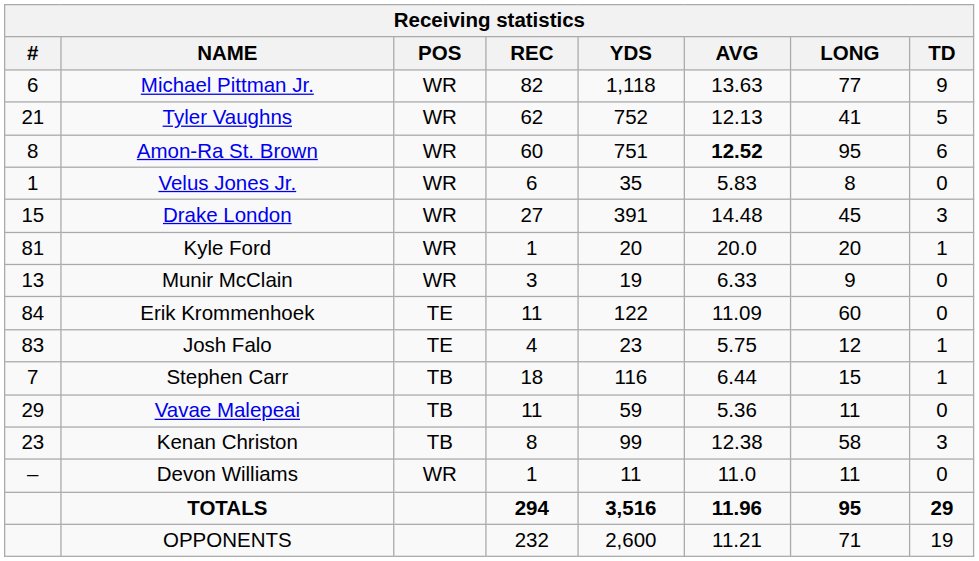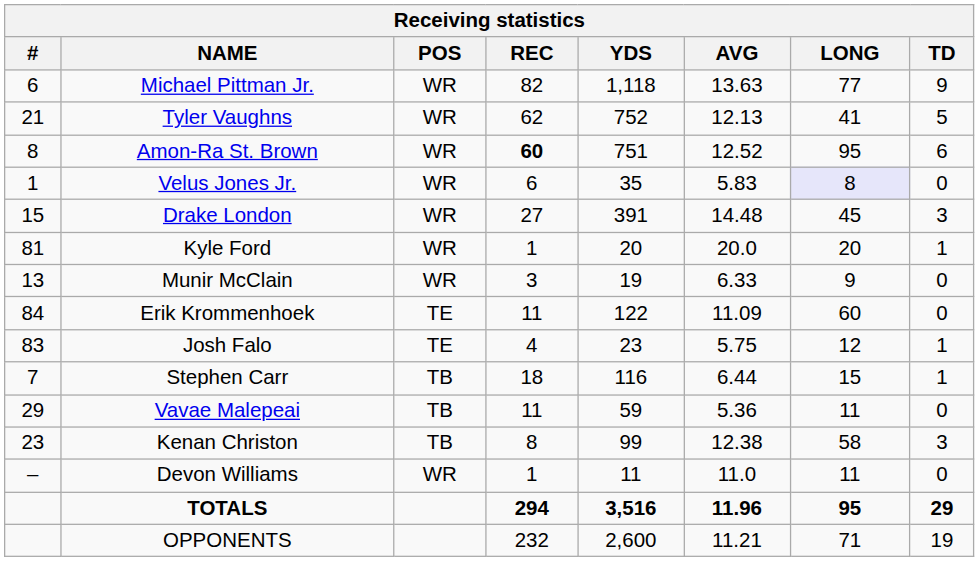(532, 150) normal -> (532, 150) bold
(737, 150) bold -> (737, 150) normal
(850, 183) no background -> (850, 183) lavender background
